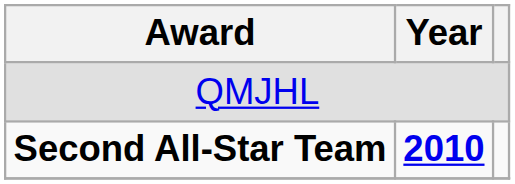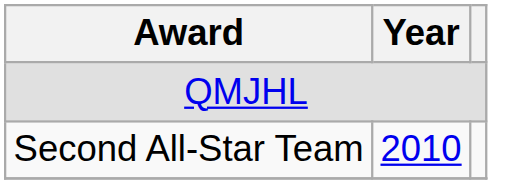(200, 149) bold -> (189, 149) normal
(444, 149) bold -> (421, 149) normal
